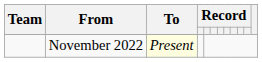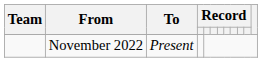(172, 45) lightyellow background -> (172, 45) no background
